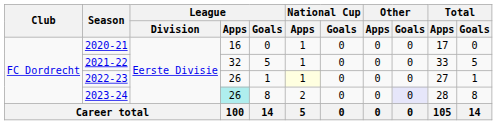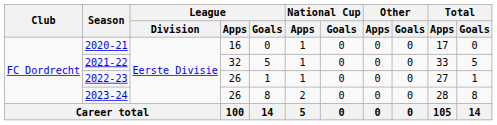(303, 79) lightyellow background -> (303, 79) no background
(235, 95) paleturquoise background -> (235, 95) no background
(410, 95) lavender background -> (410, 95) no background
